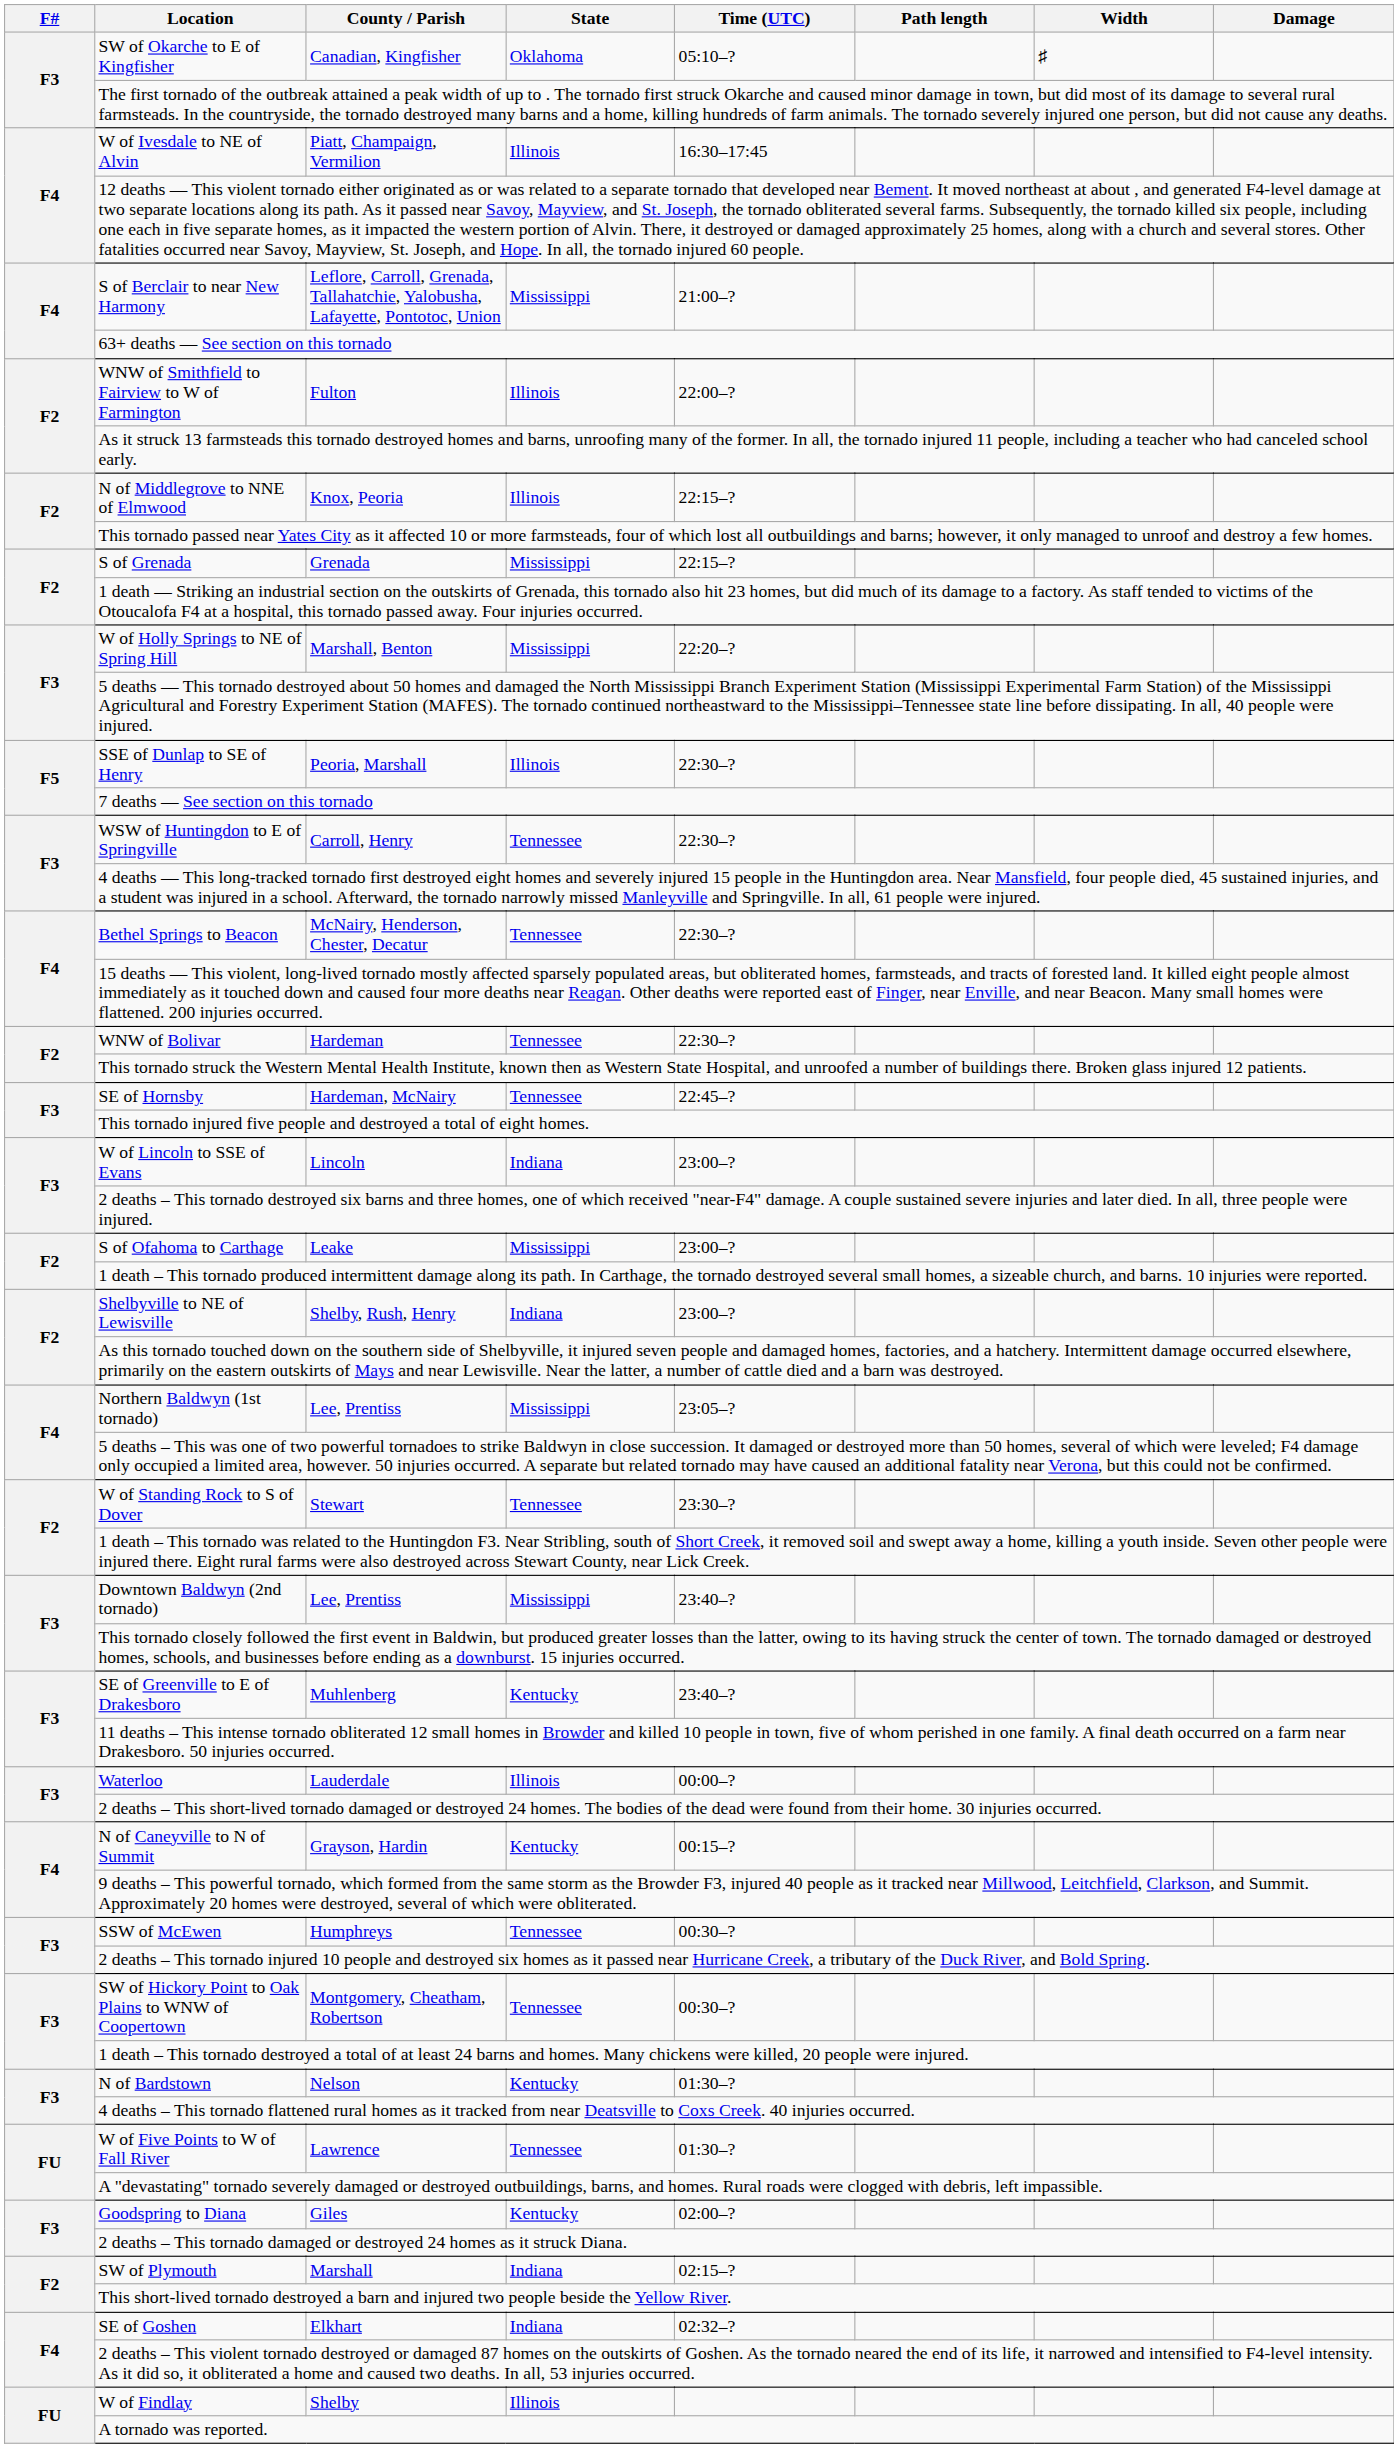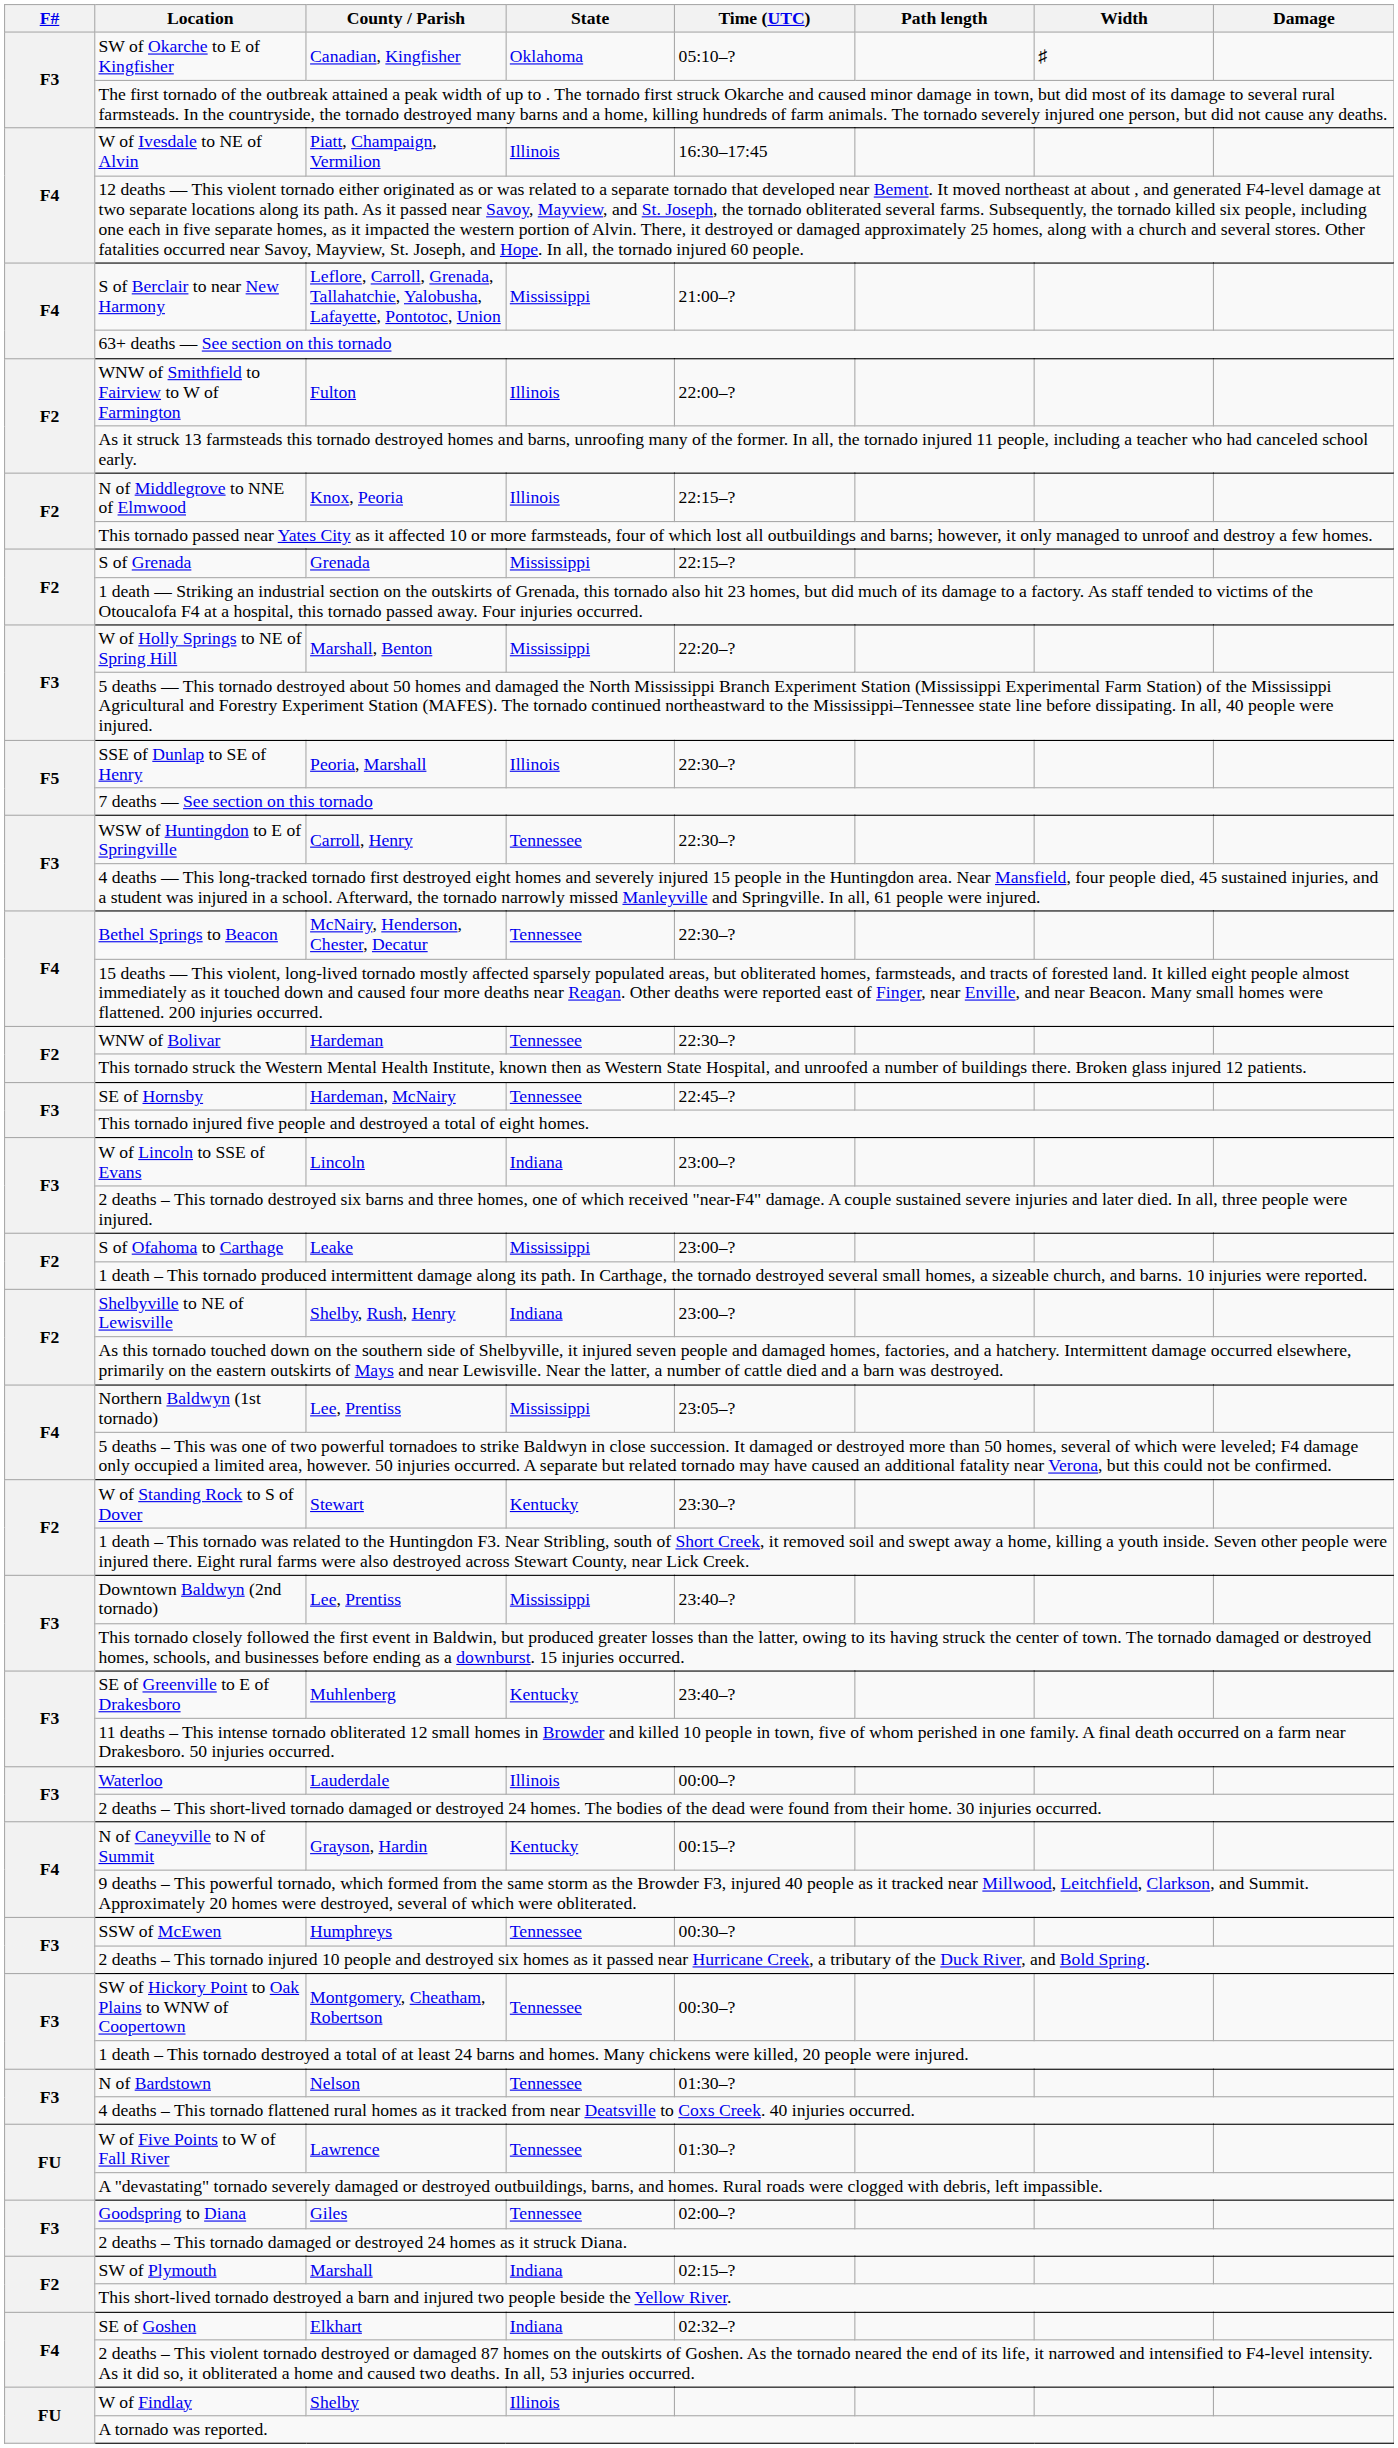(546, 1503) Tennessee -> (544, 1503) Kentucky
(544, 2082) Kentucky -> (546, 2082) Tennessee
(544, 2214) Kentucky -> (546, 2214) Tennessee
